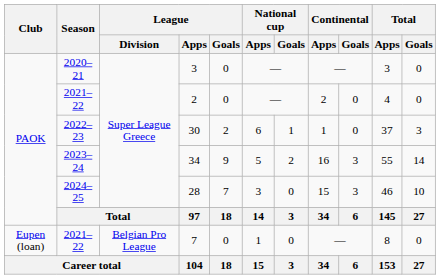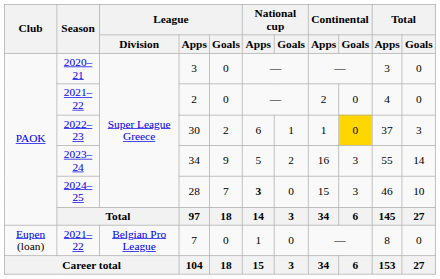(355, 130) no background -> (355, 130) gold background
(258, 191) normal -> (258, 191) bold
